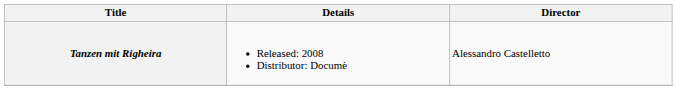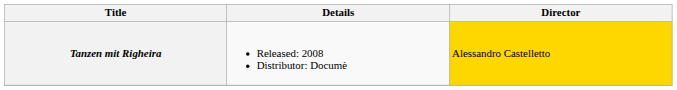(501, 53) no background -> (501, 53) gold background
